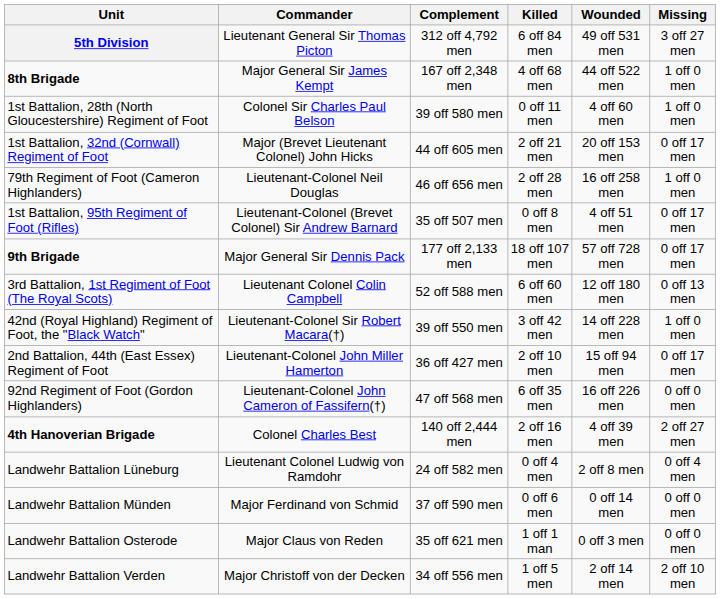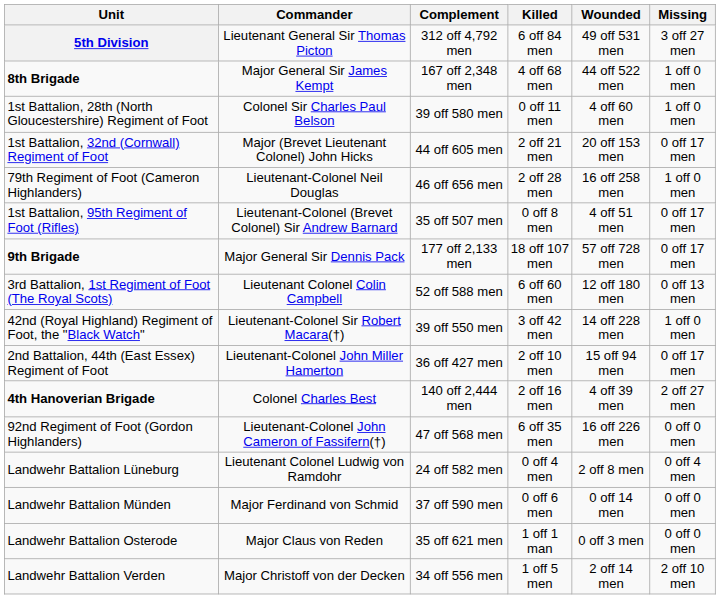rows swapped: (100, 398) <-> (81, 434)
